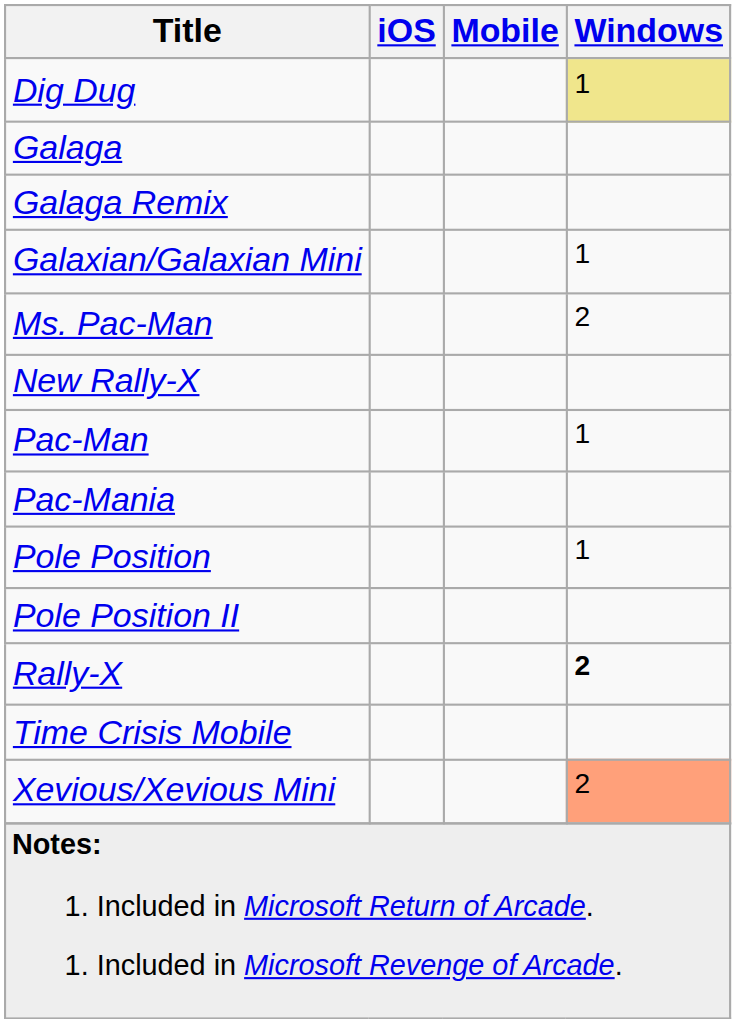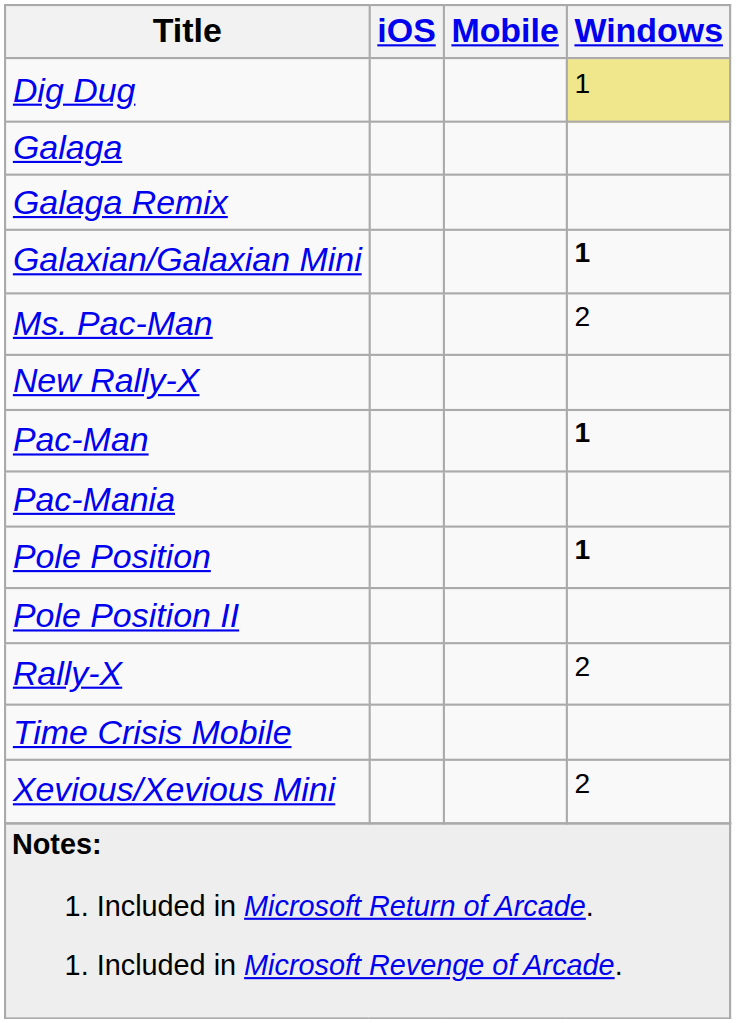(582, 253) normal -> (582, 260) bold
(582, 433) normal -> (582, 440) bold
(582, 550) normal -> (582, 556) bold
(582, 673) bold -> (582, 666) normal
(582, 783) lightsalmon background -> (582, 783) no background
